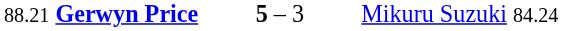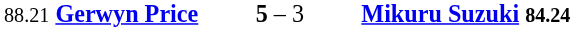(460, 13) normal -> (466, 13) bold
